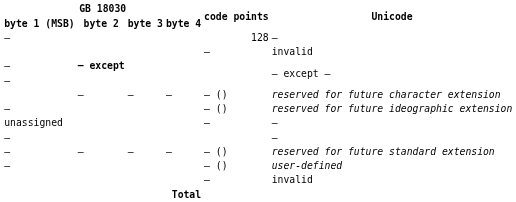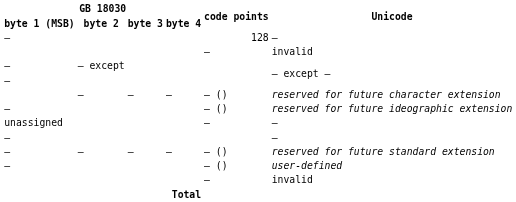(101, 66) bold -> (101, 66) normal
